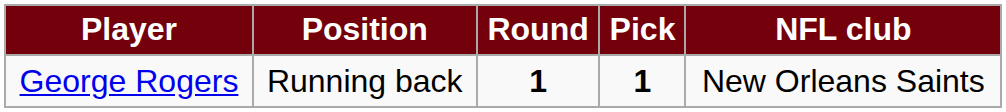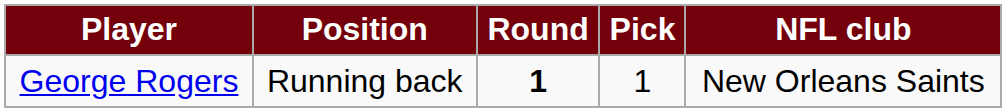(642, 80) bold -> (642, 80) normal
